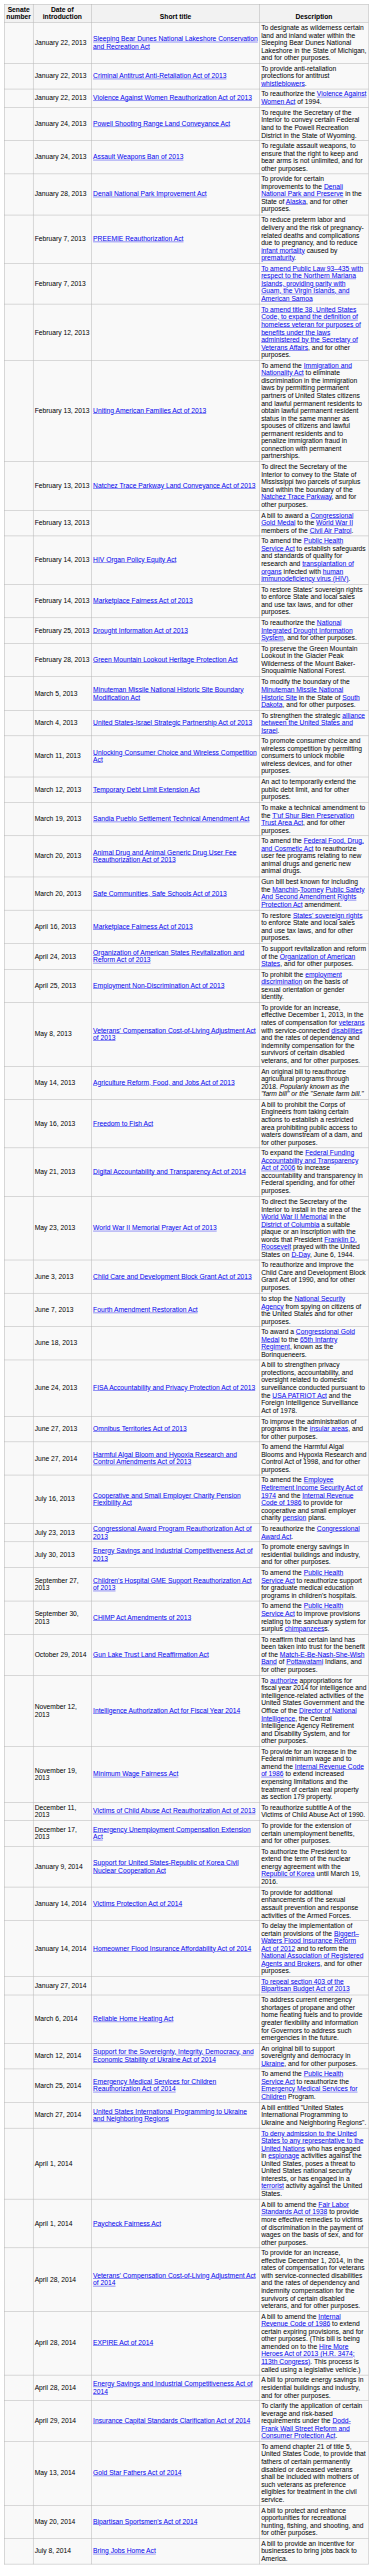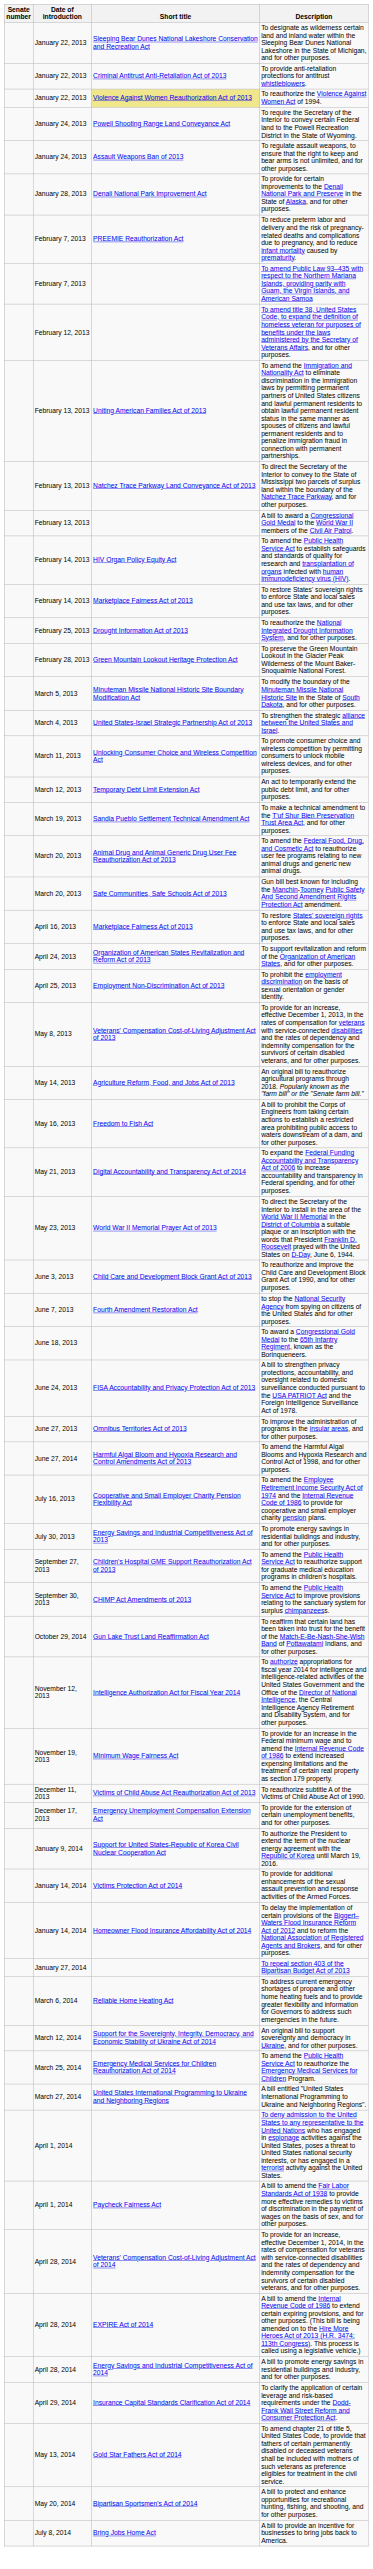(173, 98) no background -> (173, 98) khaki background
- row: (55, 1533)
